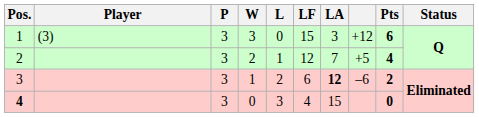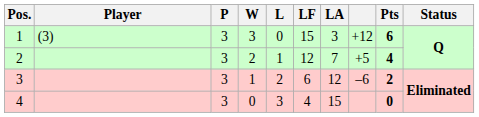(335, 79) bold -> (335, 79) normal
(19, 101) bold -> (19, 101) normal
